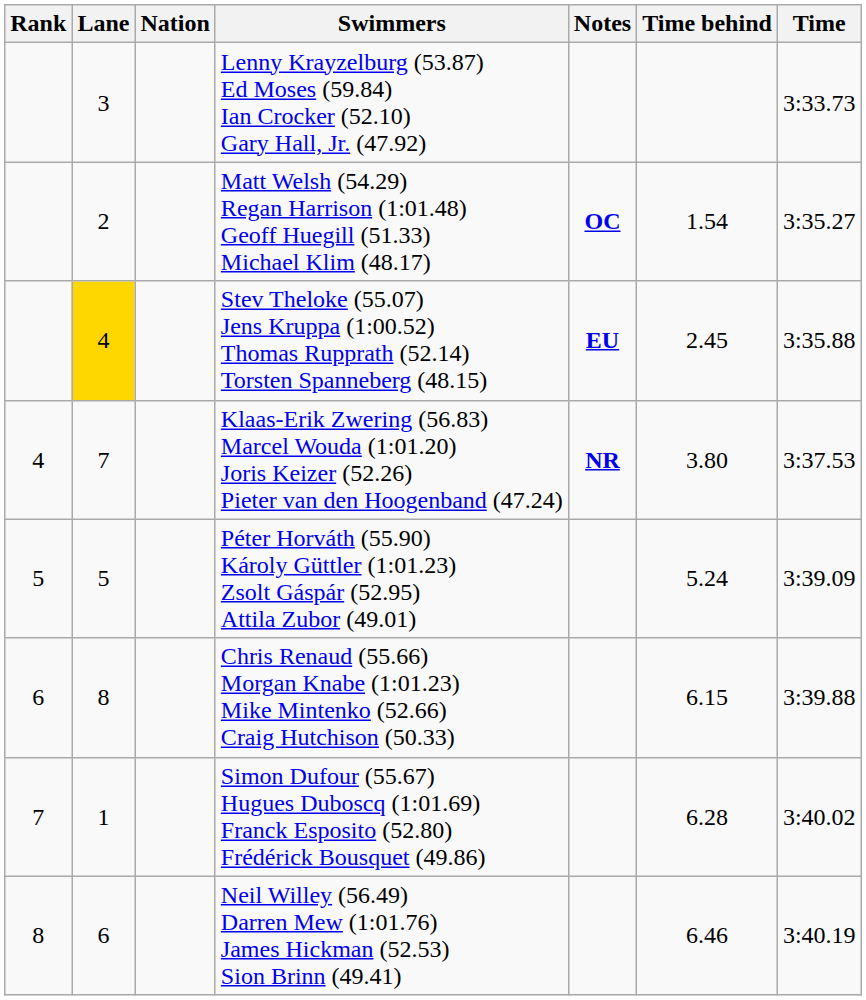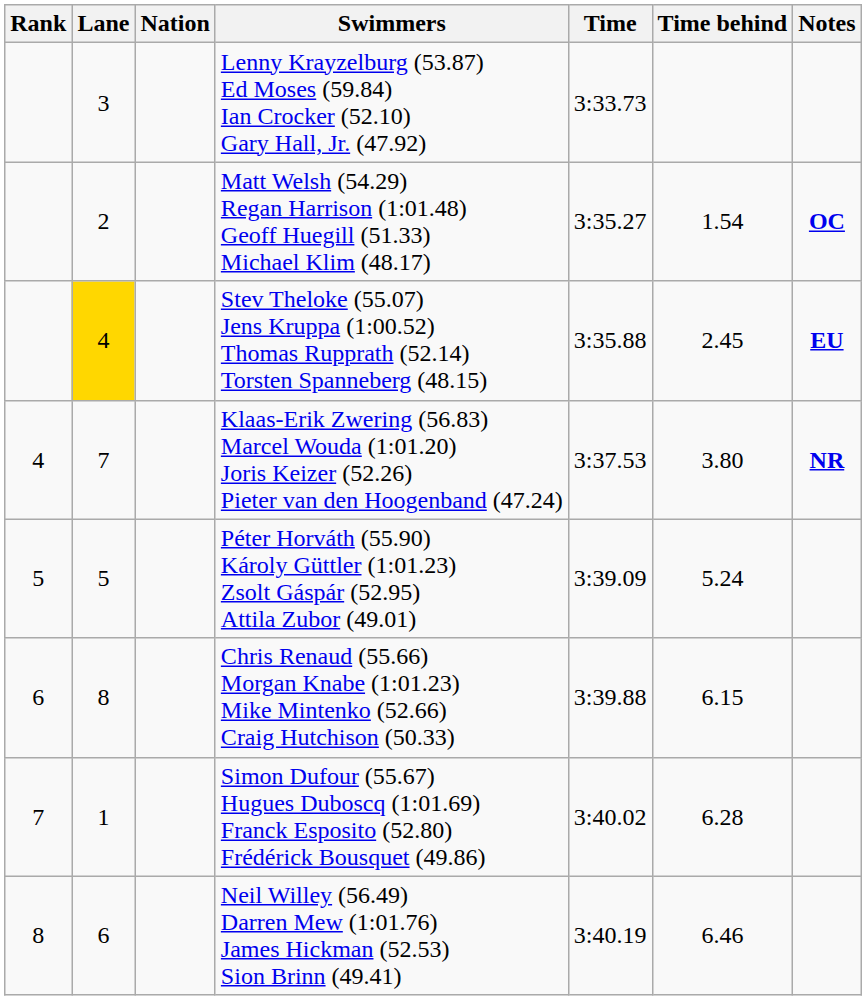columns swapped: (819, 23) <-> (602, 23)
